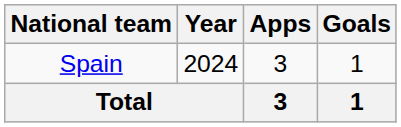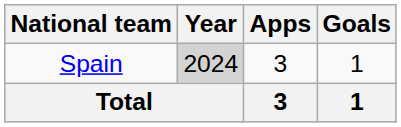(211, 63) no background -> (211, 63) lightgrey background
